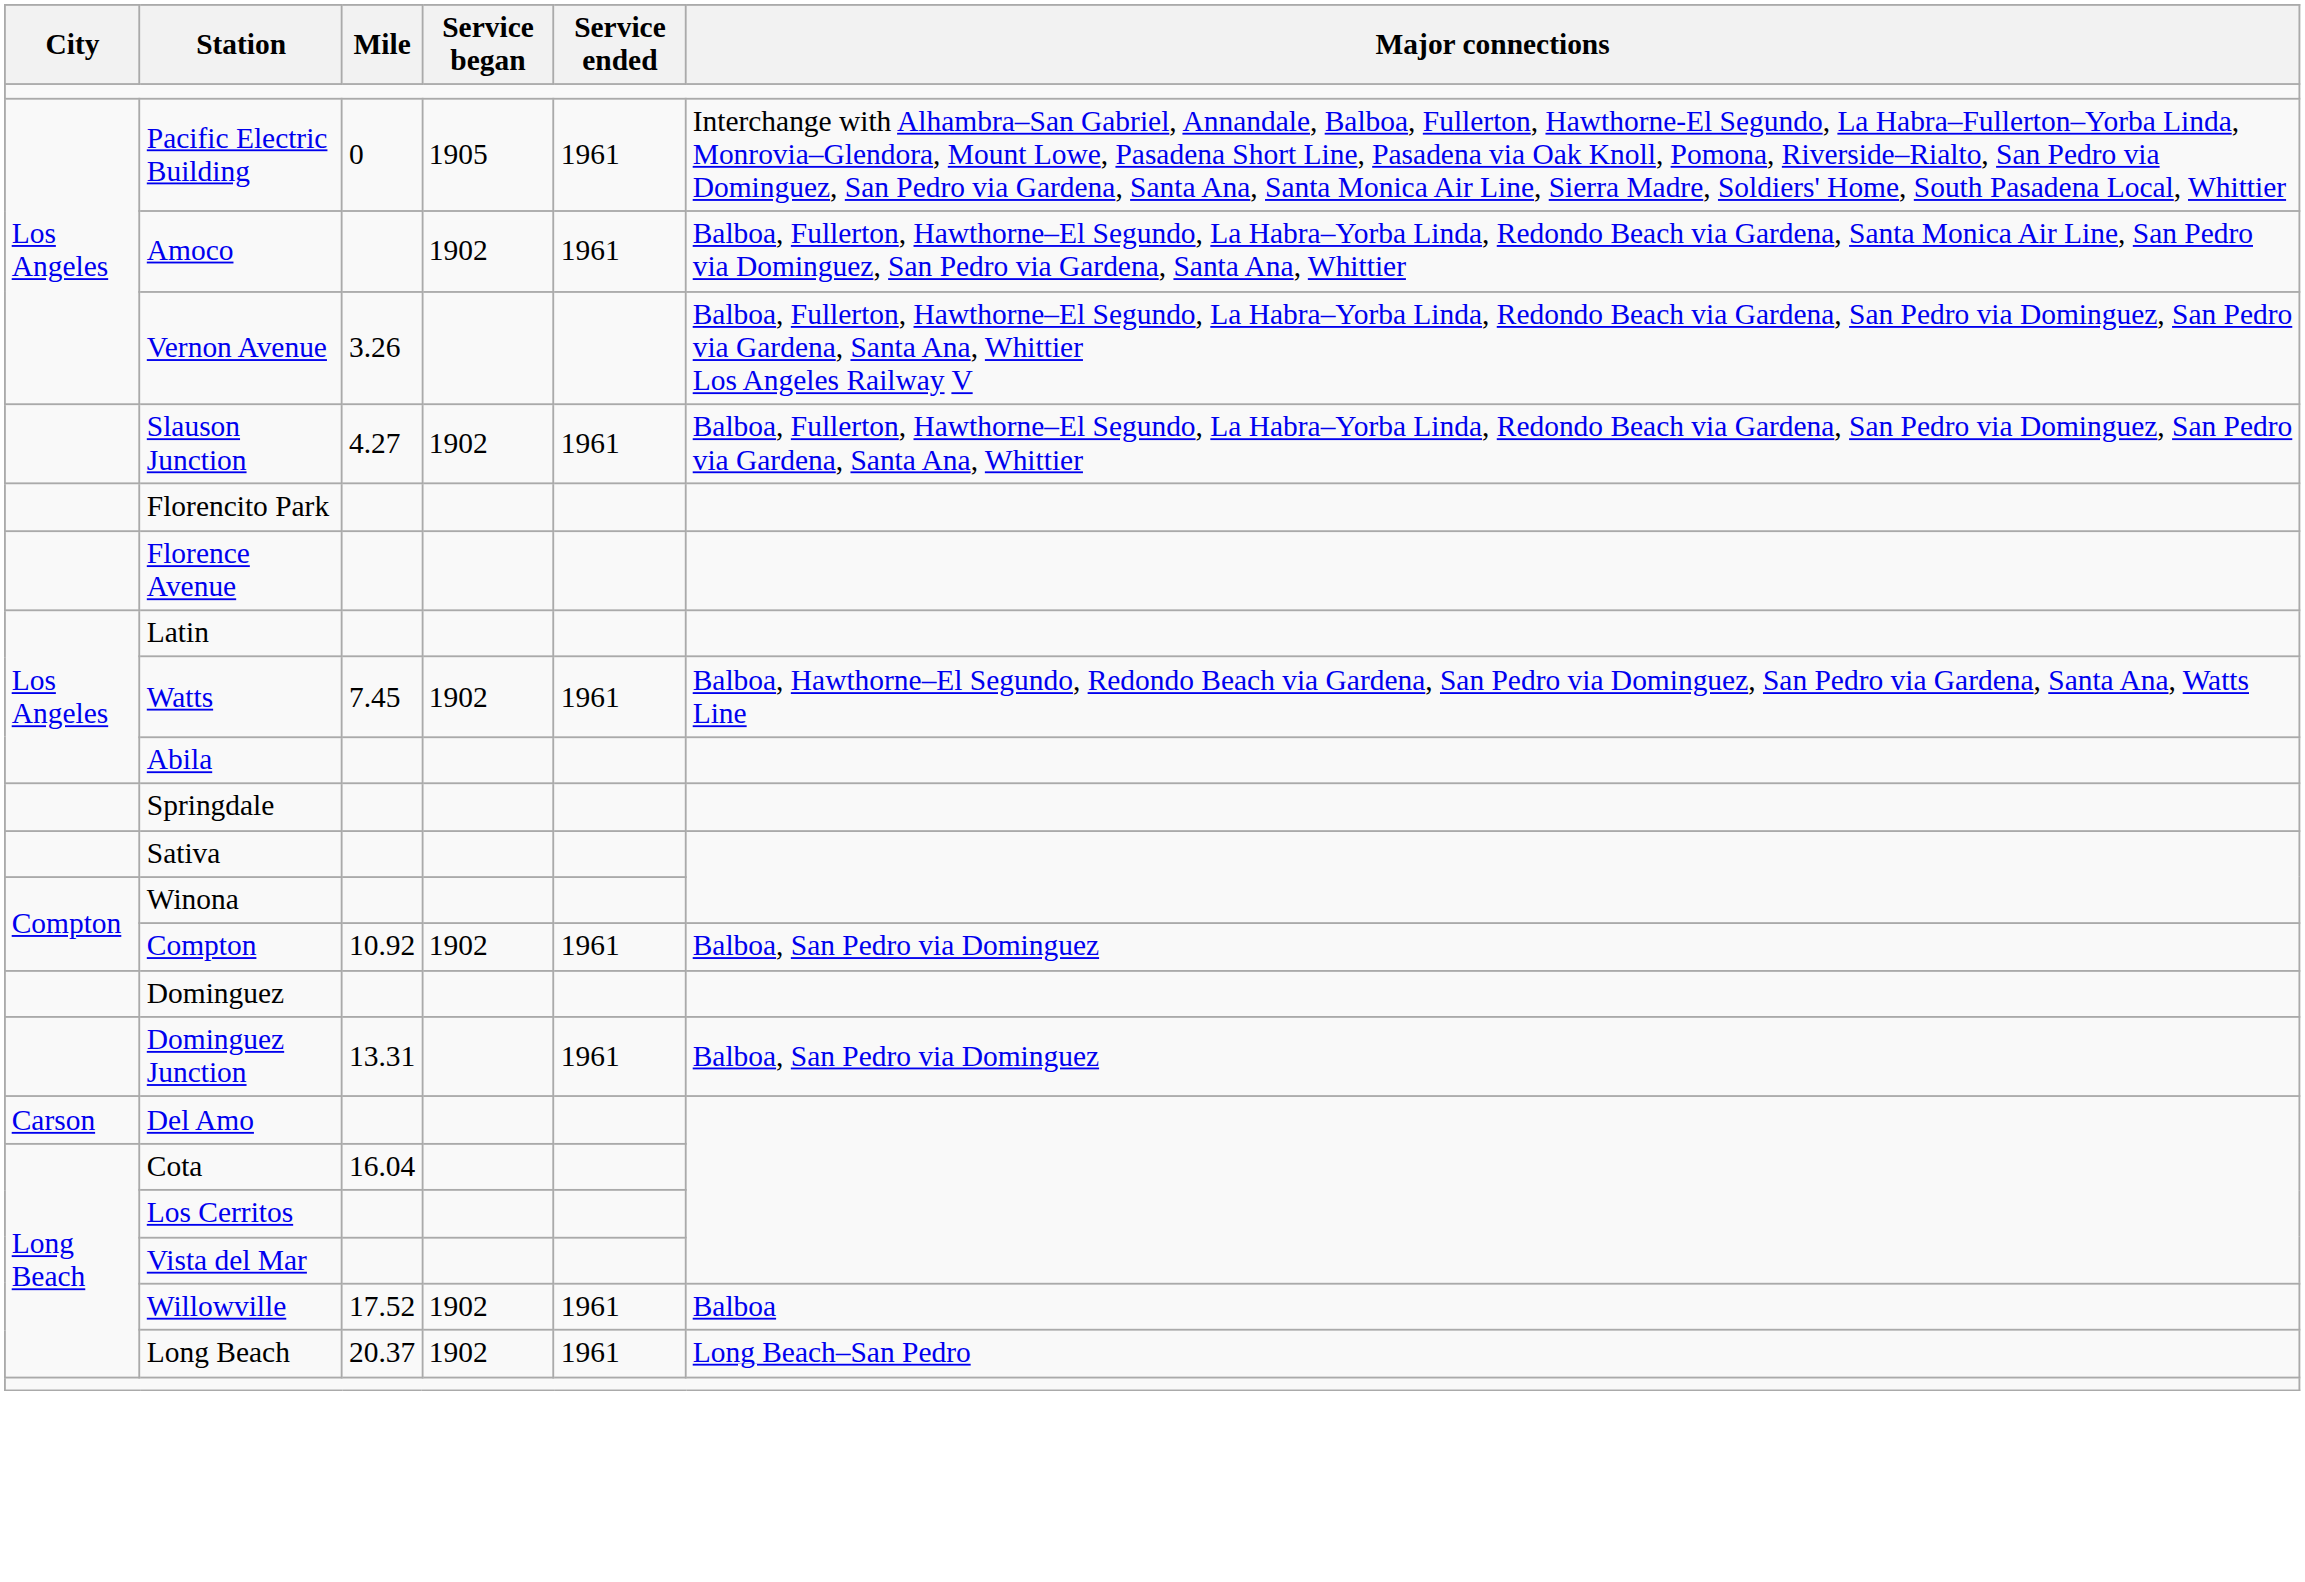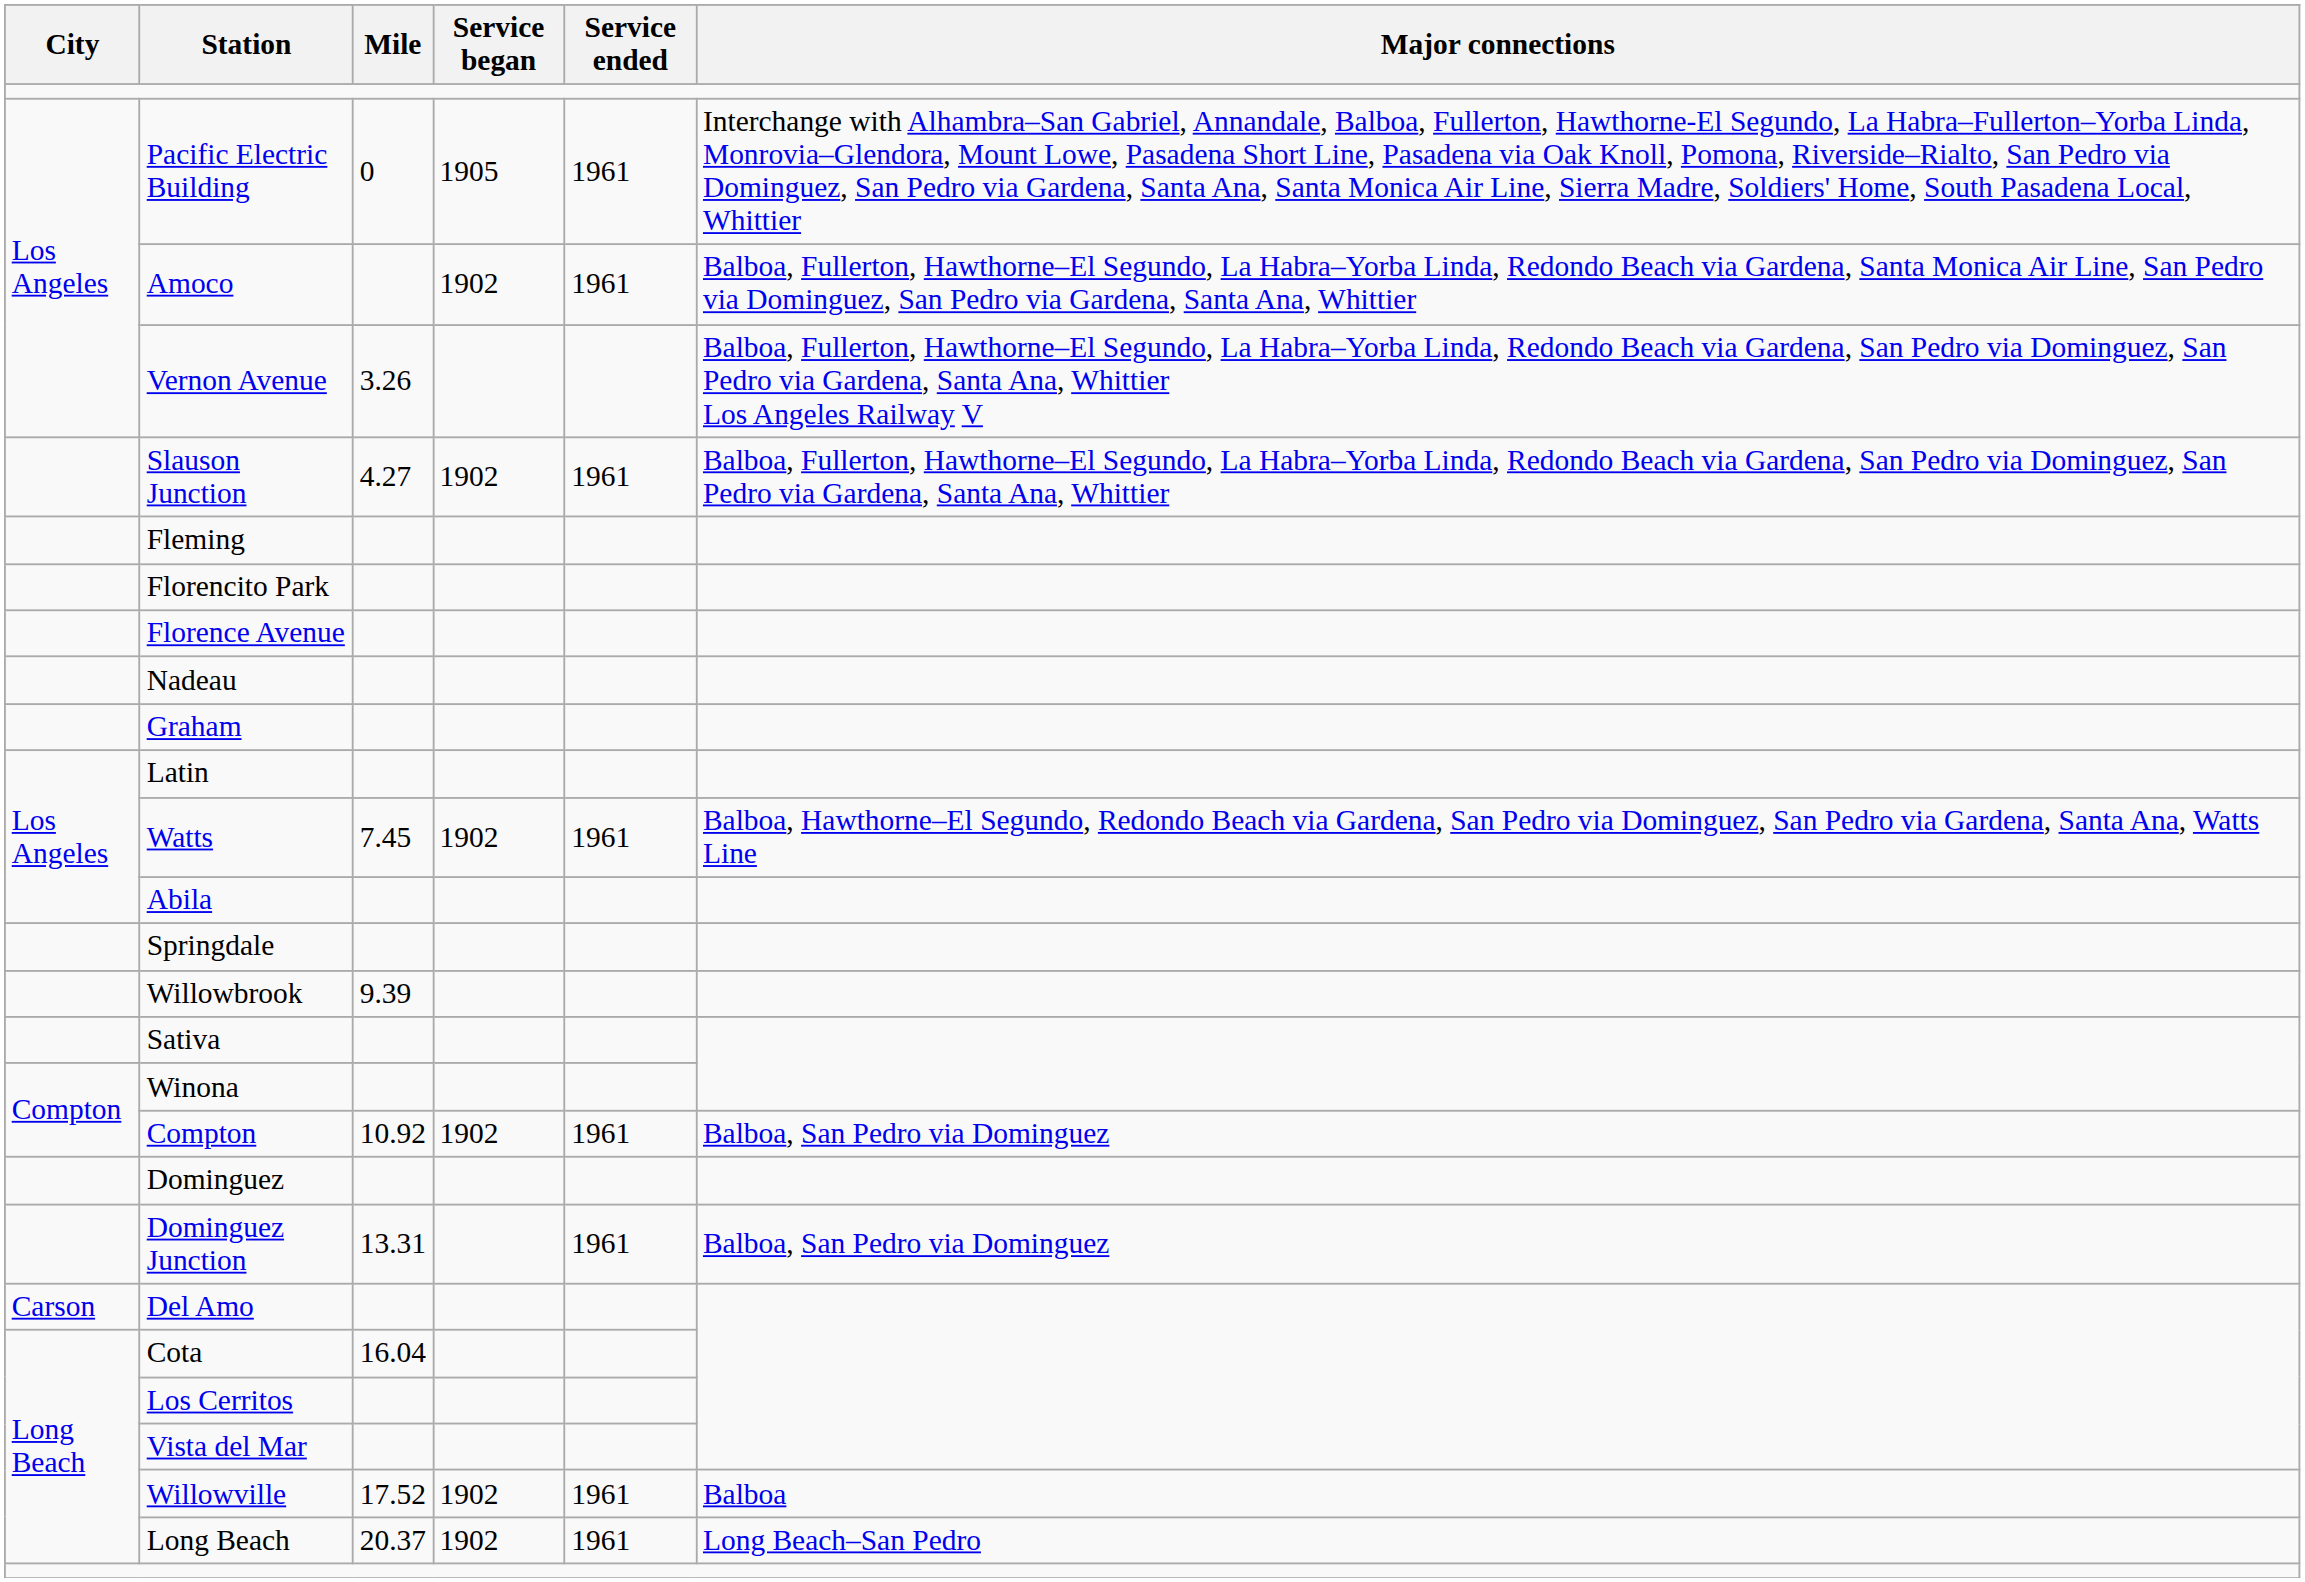+ row: (196, 539)
+ row: (192, 679)
+ row: (194, 726)
+ row: (225, 993)
